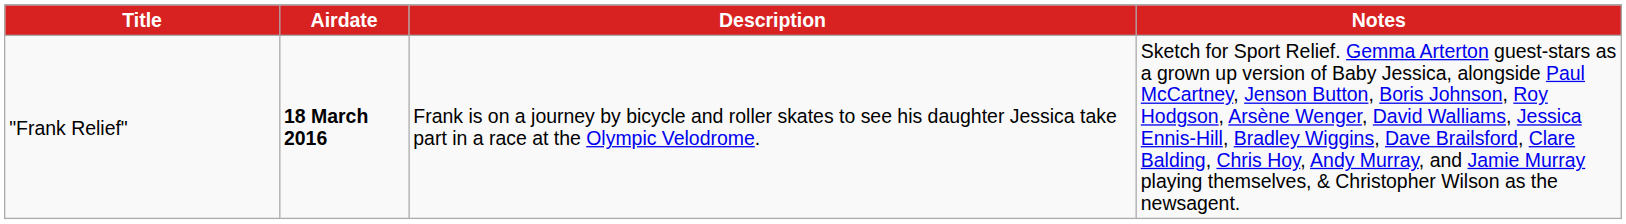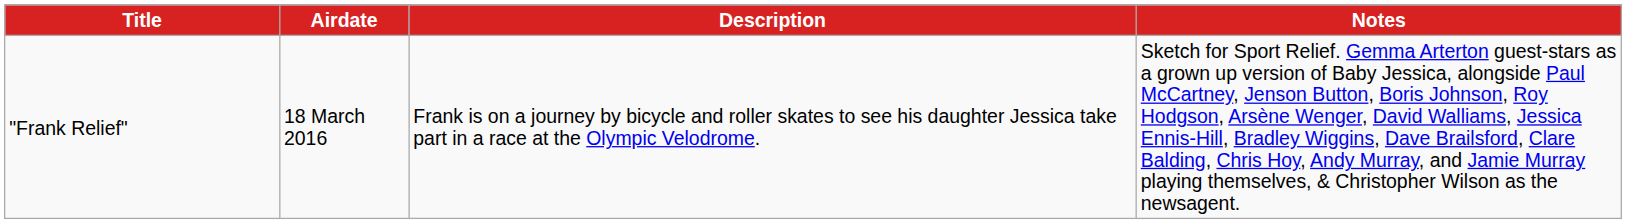(326, 127) bold -> (324, 127) normal
